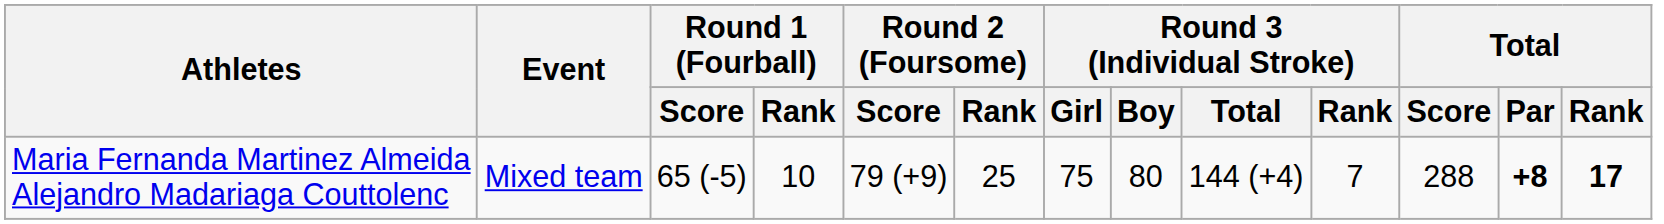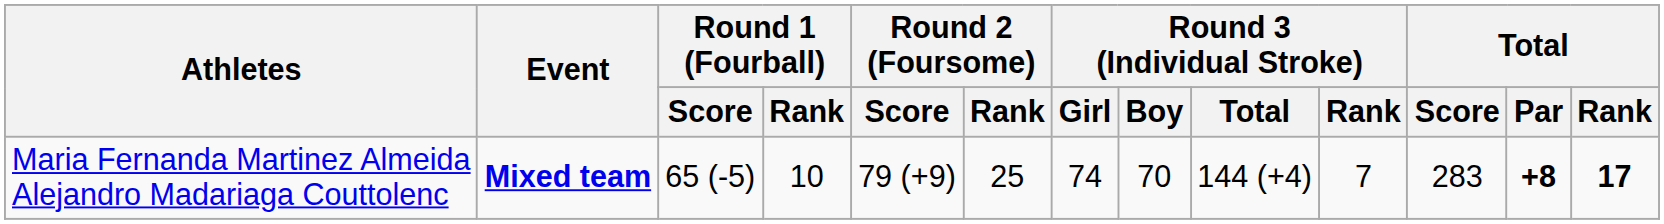(564, 177) normal -> (568, 177) bold
(1077, 177) 75 -> (1085, 177) 74
(1146, 177) 80 -> (1154, 177) 70
(1449, 177) 288 -> (1457, 177) 283
